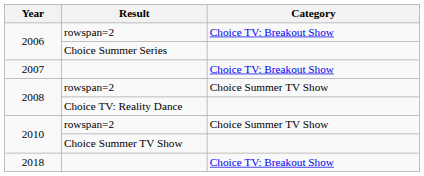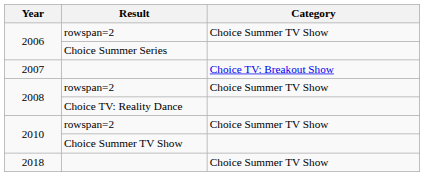(272, 32) Choice TV: Breakout Show -> (269, 32) Choice Summer TV Show
(272, 162) Choice TV: Breakout Show -> (269, 162) Choice Summer TV Show
